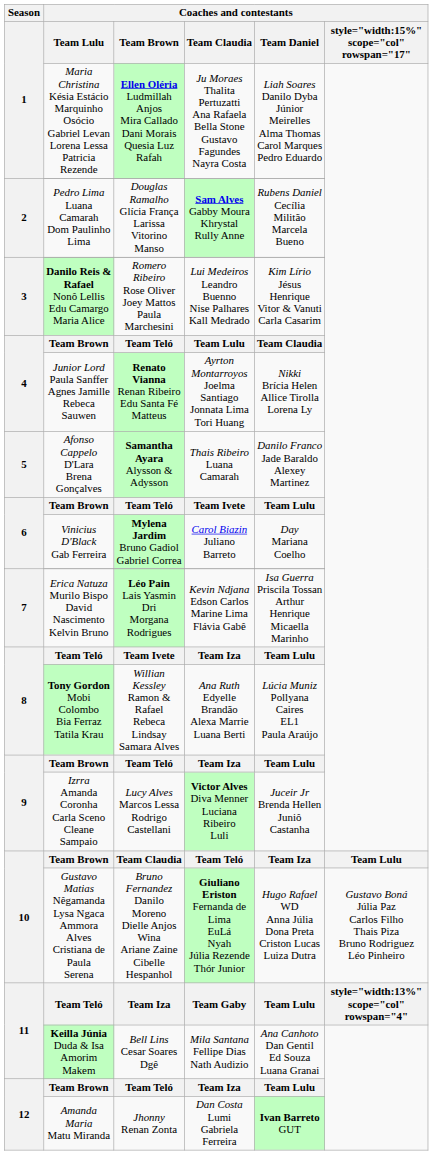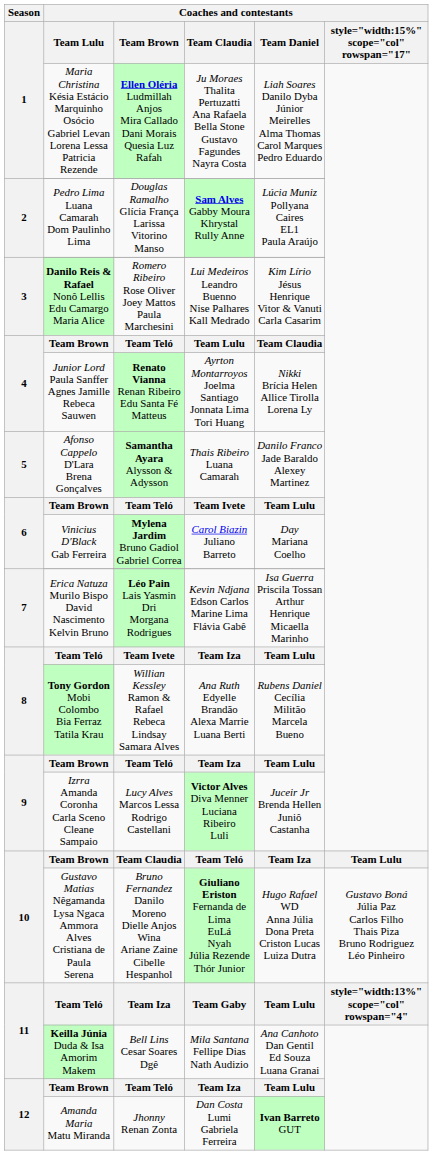(290, 217) Rubens Daniel Cecília Militão Marcela Bueno -> (290, 217) Lúcia Muniz Pollyana Caires EL1 Paula Araújo
(290, 709) Lúcia Muniz Pollyana Caires EL1 Paula Araújo -> (290, 709) Rubens Daniel Cecília Militão Marcela Bueno
